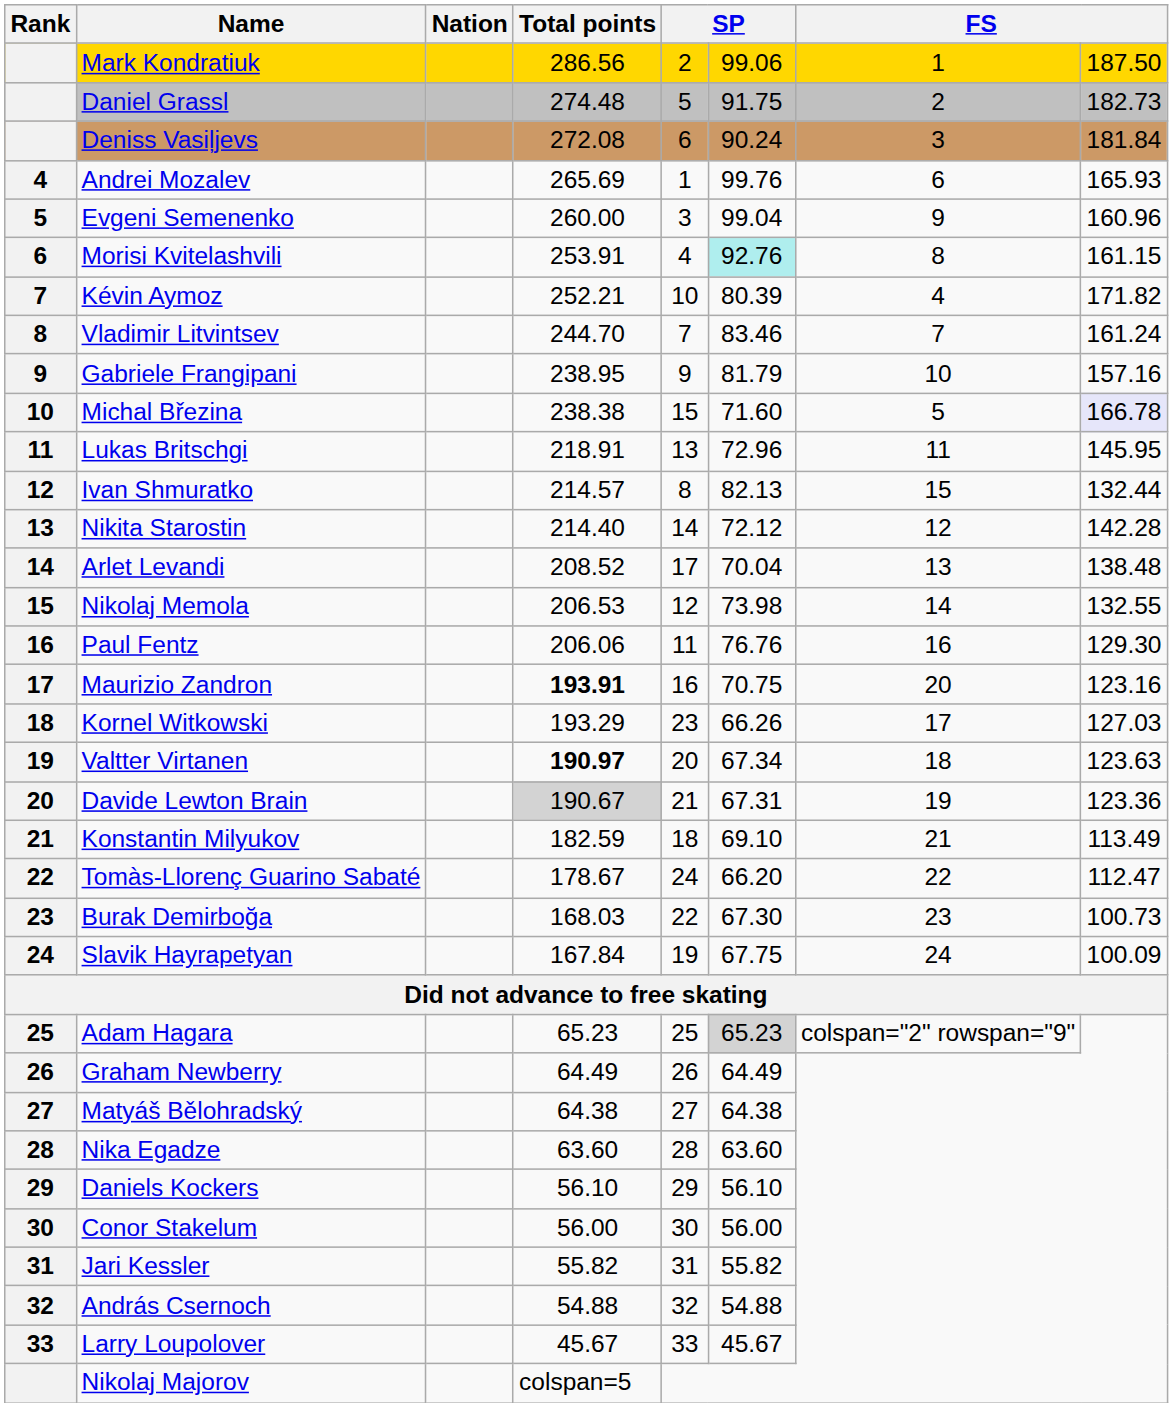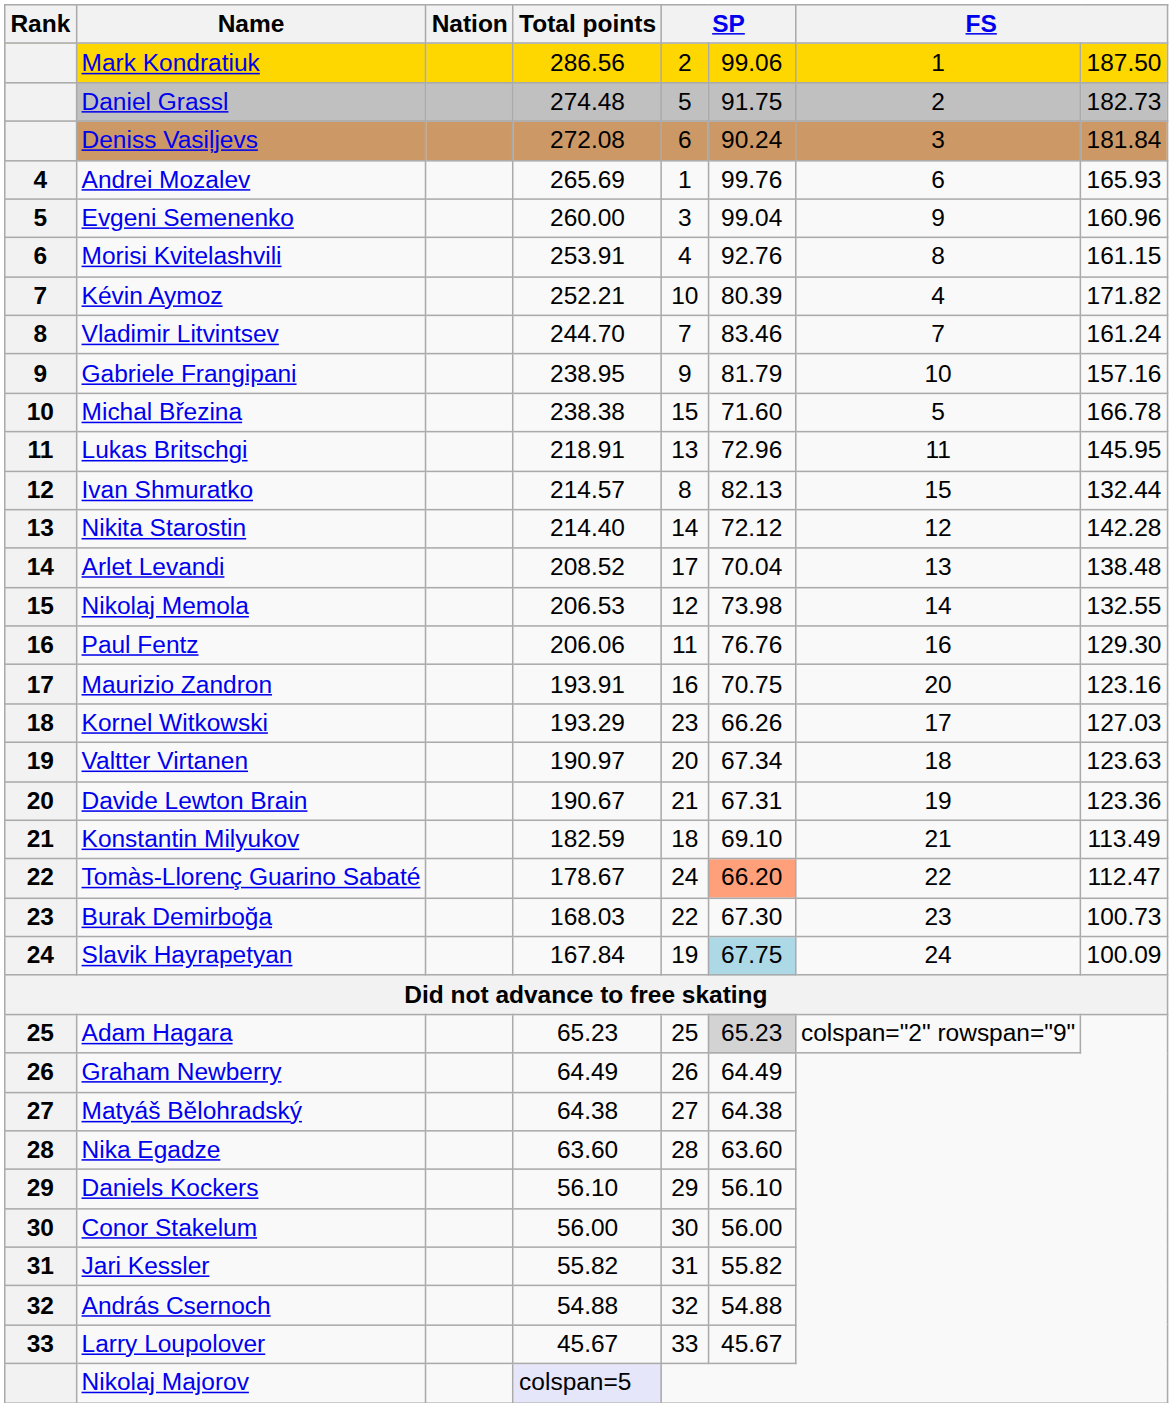(752, 256) paleturquoise background -> (752, 256) no background
(1124, 412) lavender background -> (1124, 412) no background
(588, 683) bold -> (588, 683) normal
(588, 761) bold -> (588, 761) normal
(588, 800) lightgrey background -> (588, 800) no background
(752, 878) no background -> (752, 878) lightsalmon background
(752, 955) no background -> (752, 955) lightblue background
(575, 1382) no background -> (575, 1382) lavender background
